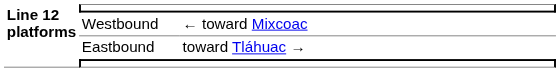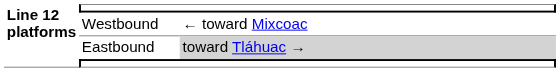(244, 47) no background -> (244, 47) lightgrey background
